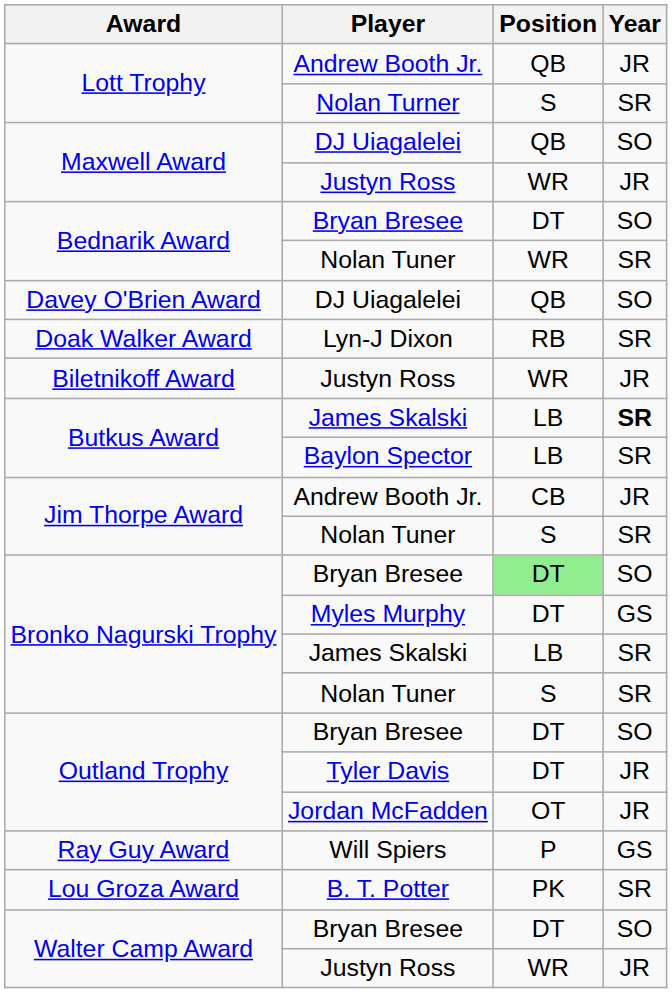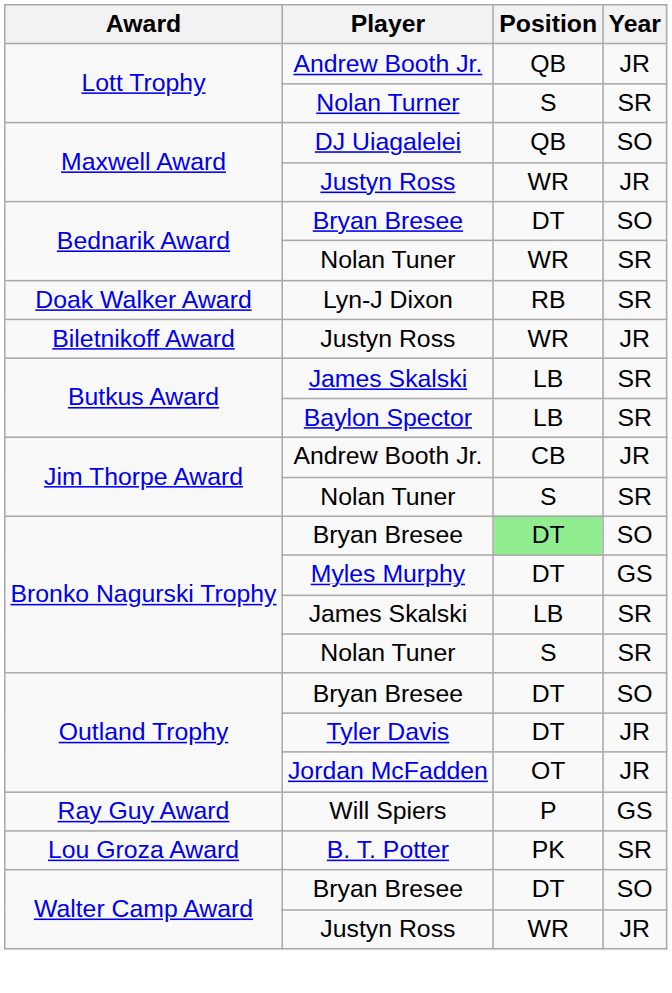- row: (143, 299)
(635, 417) bold -> (635, 378) normal
